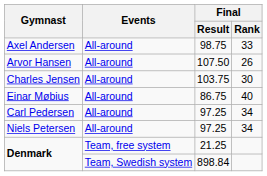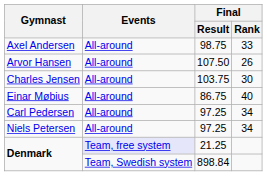(128, 146) no background -> (128, 146) lavender background
